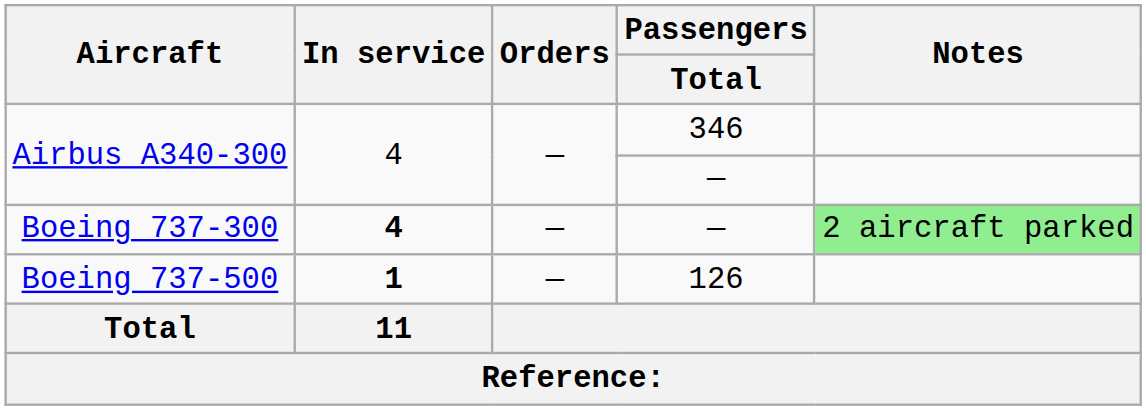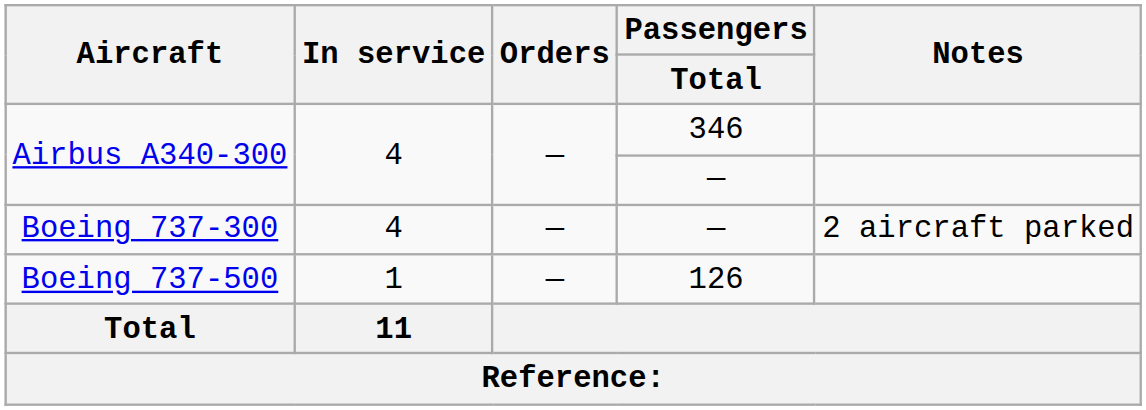(394, 229) bold -> (394, 229) normal
(978, 229) lightgreen background -> (978, 229) no background
(394, 279) bold -> (394, 279) normal
